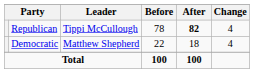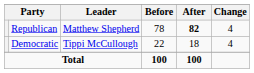(100, 28) Tippi McCullough -> (101, 28) Matthew Shepherd
(101, 44) Matthew Shepherd -> (100, 44) Tippi McCullough
